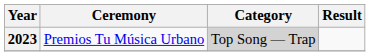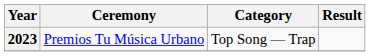(263, 39) lightgrey background -> (263, 39) no background
